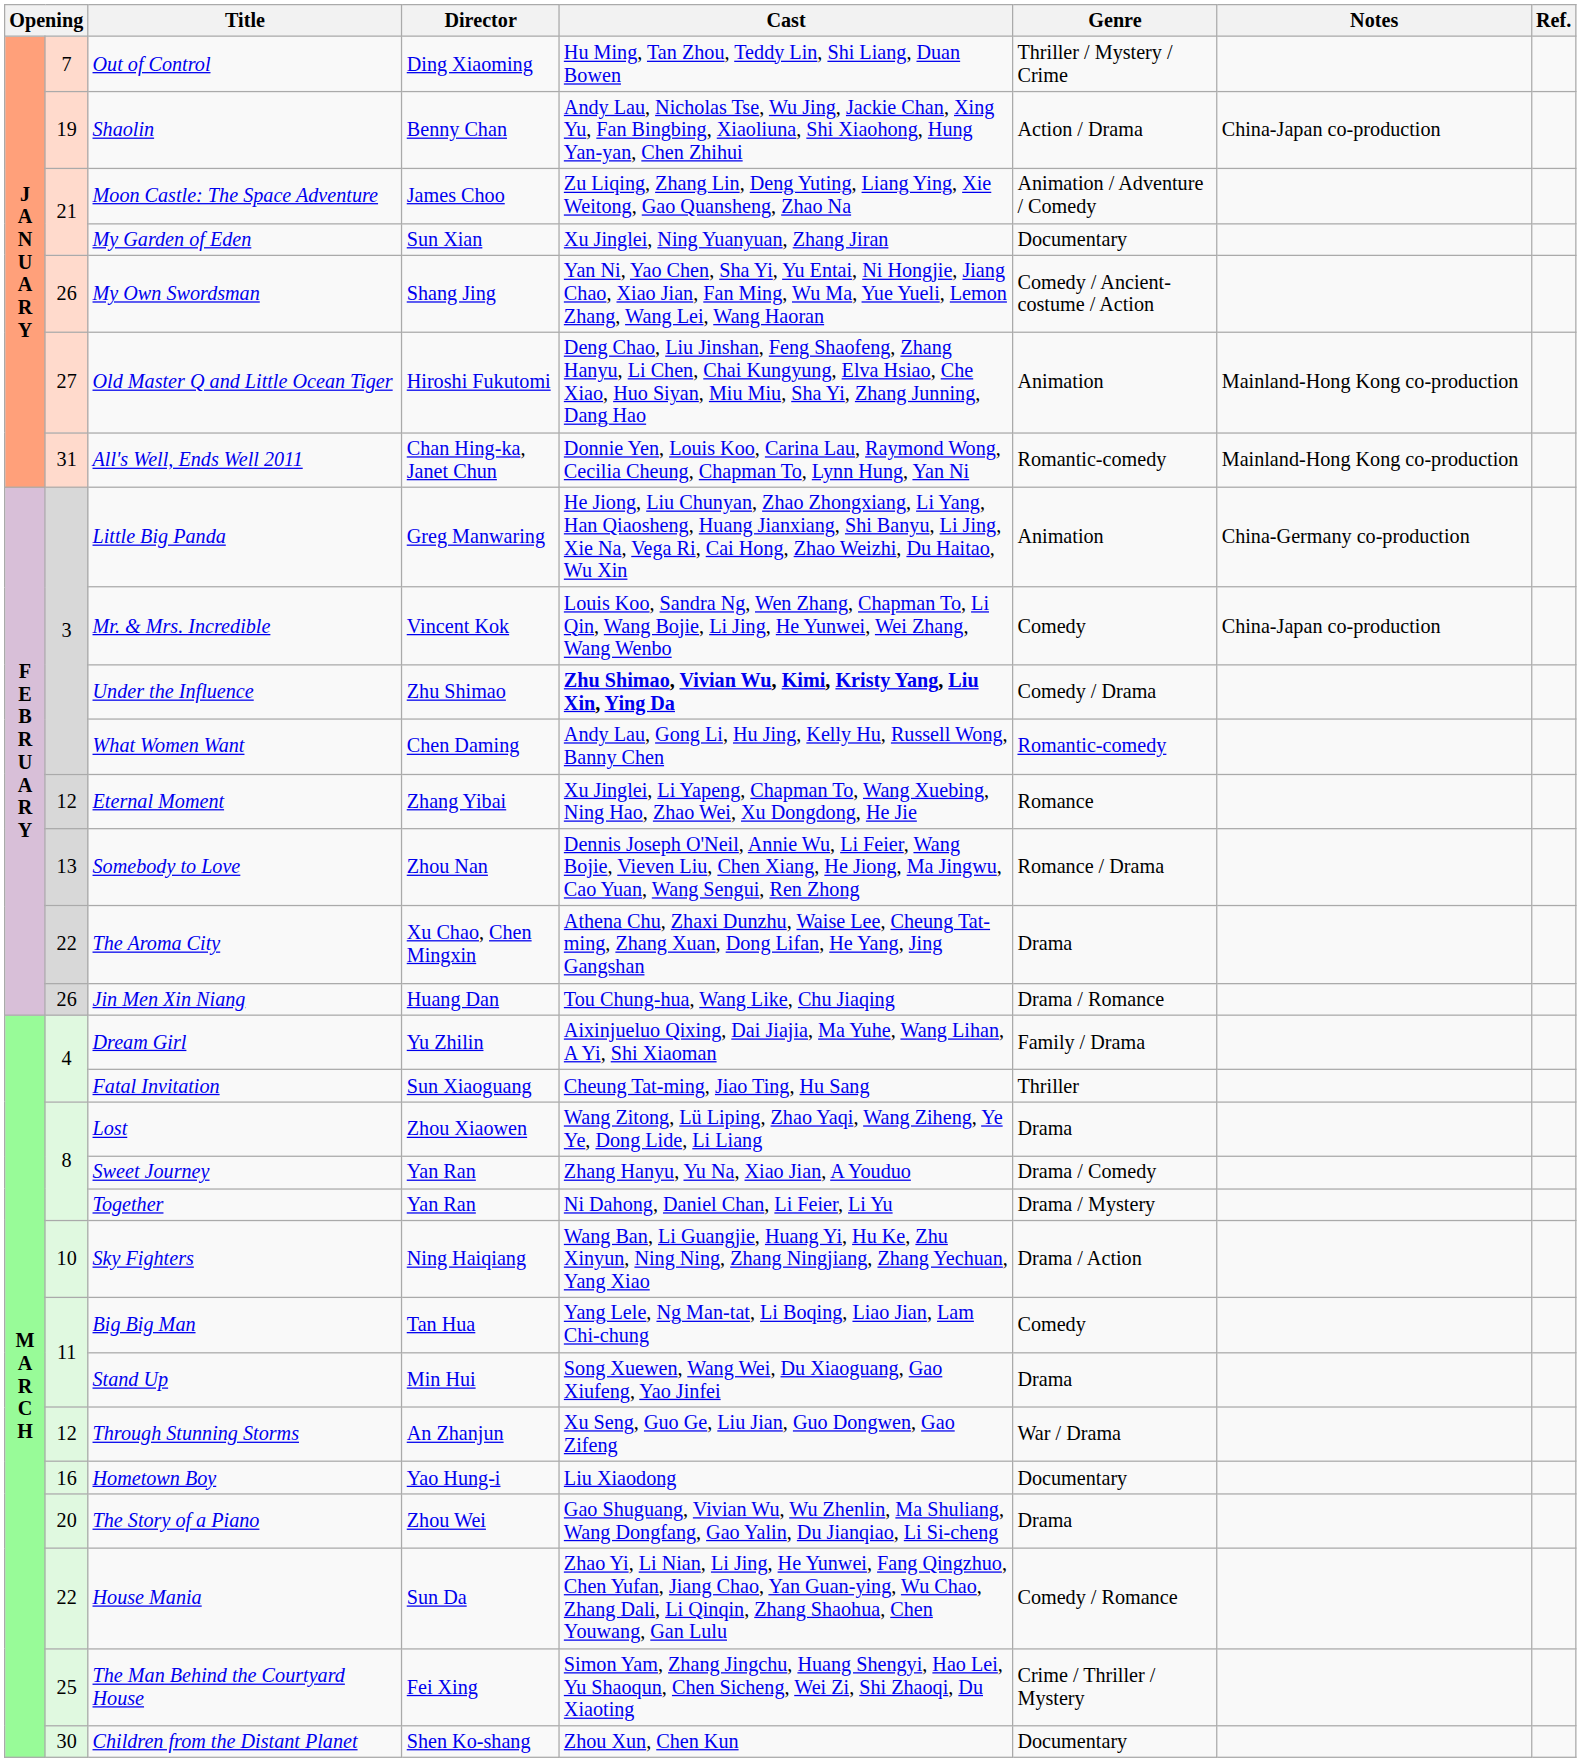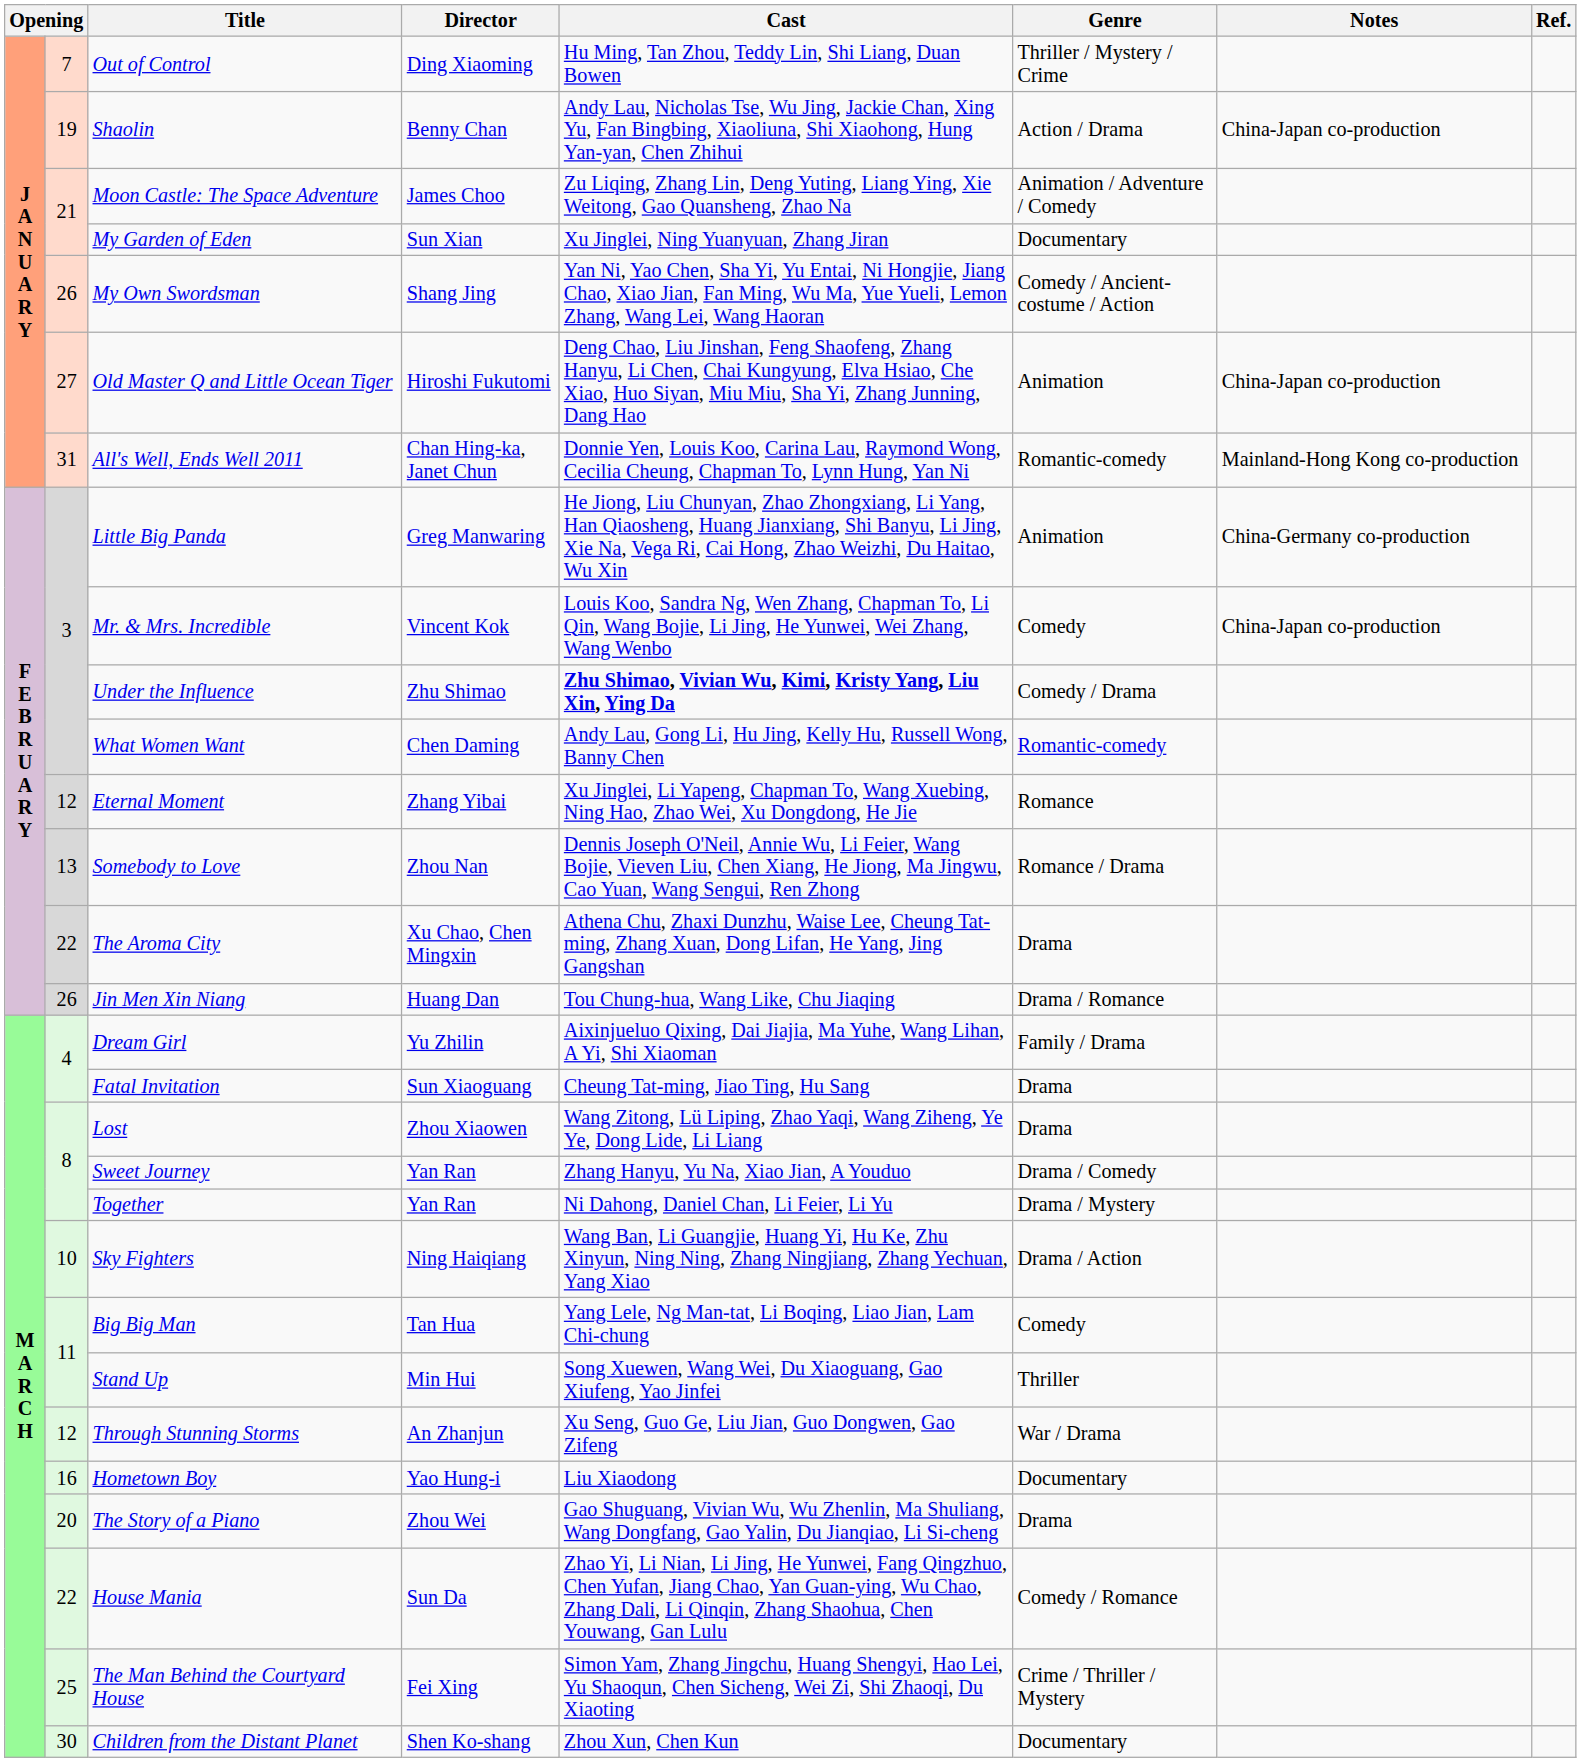(1370, 382) Mainland-Hong Kong co-production -> (1331, 382) China-Japan co-production
(1048, 1085) Thriller -> (1045, 1085) Drama
(1045, 1379) Drama -> (1048, 1379) Thriller
